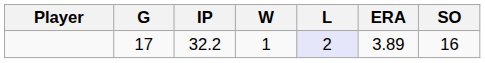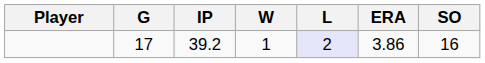(205, 44) 32.2 -> (205, 44) 39.2
(388, 44) 3.89 -> (388, 44) 3.86
